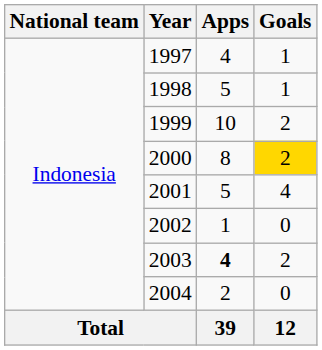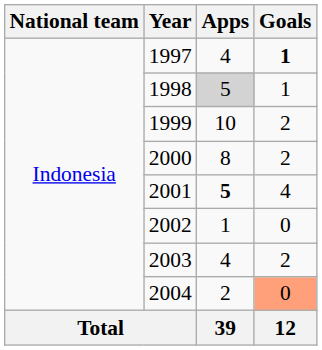(285, 55) normal -> (285, 55) bold
(225, 89) no background -> (225, 89) lightgrey background
(285, 157) gold background -> (285, 157) no background
(225, 191) normal -> (225, 191) bold
(225, 259) bold -> (225, 259) normal
(285, 293) no background -> (285, 293) lightsalmon background
